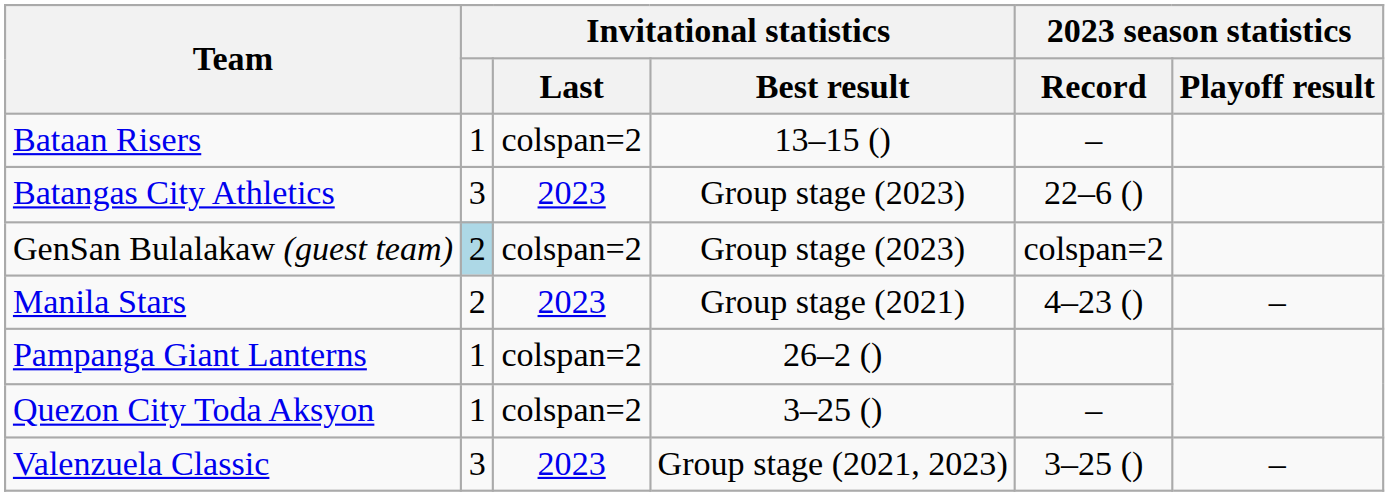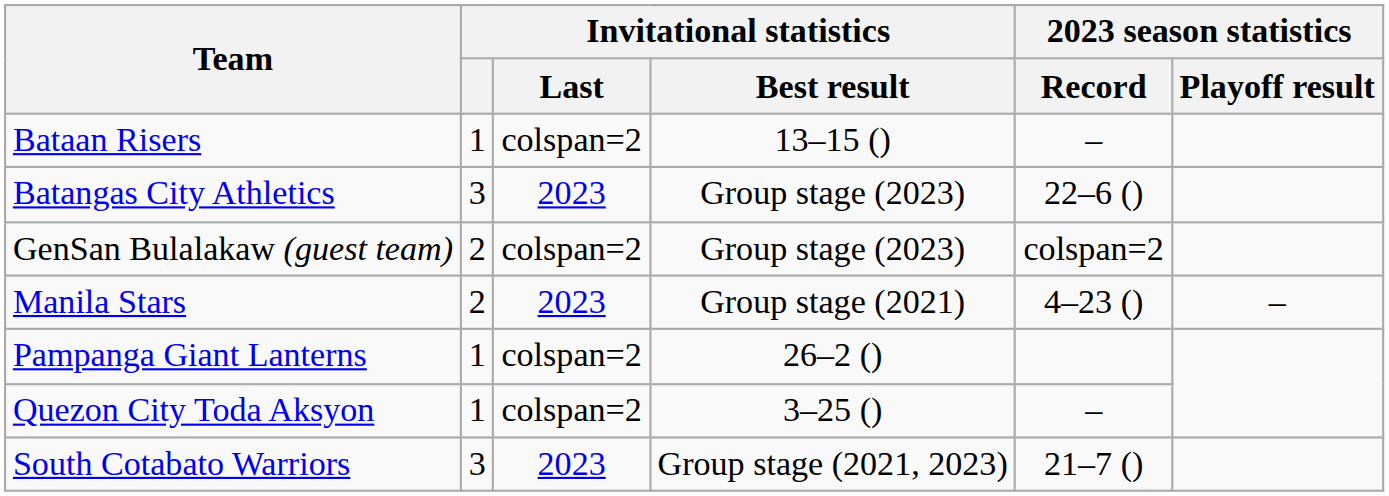(477, 247) lightblue background -> (477, 247) no background
+ row: (182, 463)
- row: (141, 463)
